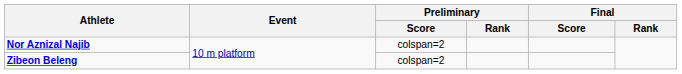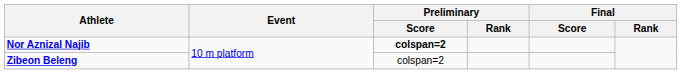(421, 45) normal -> (420, 45) bold
